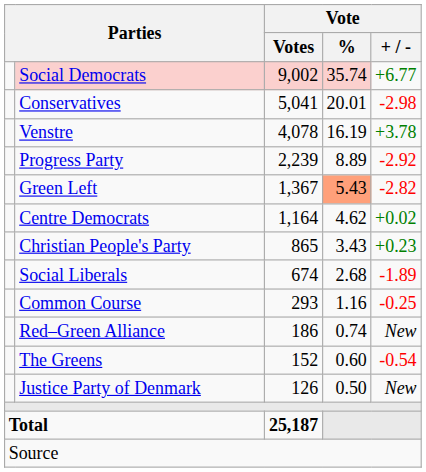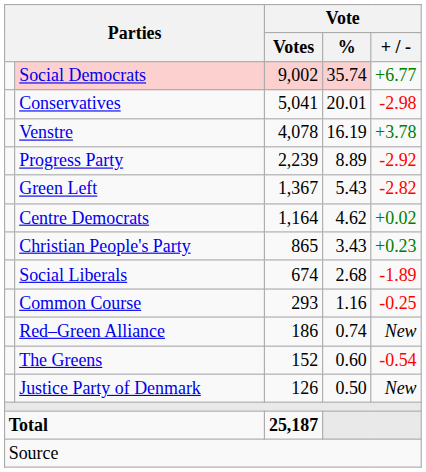(351, 189) lightsalmon background -> (351, 189) no background
